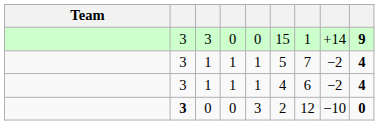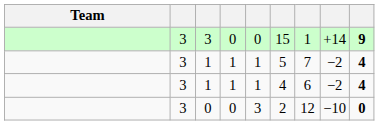(183, 108) bold -> (183, 108) normal
